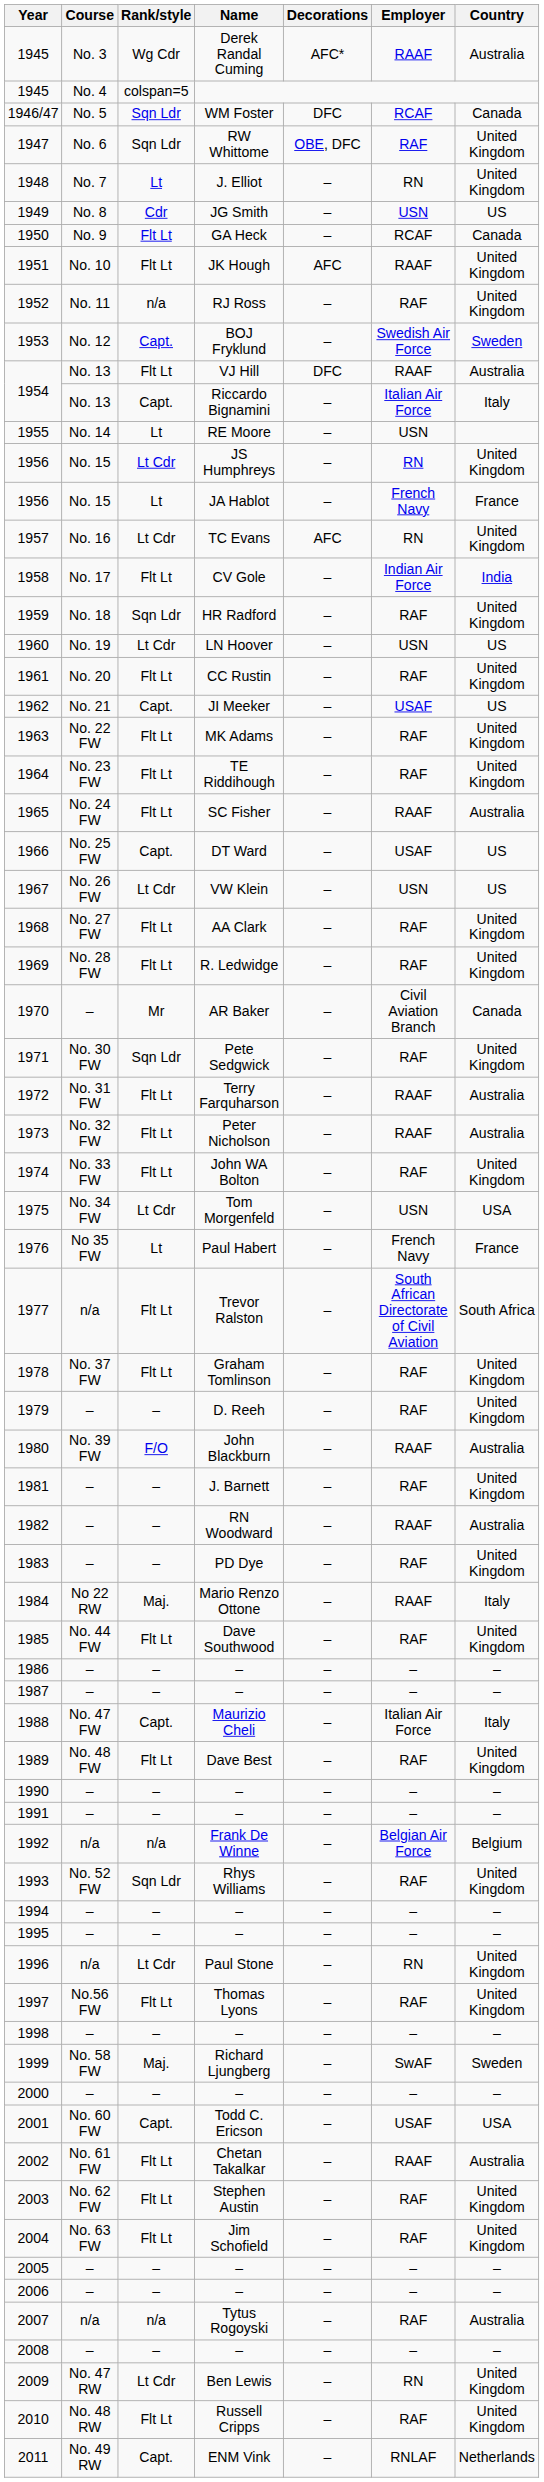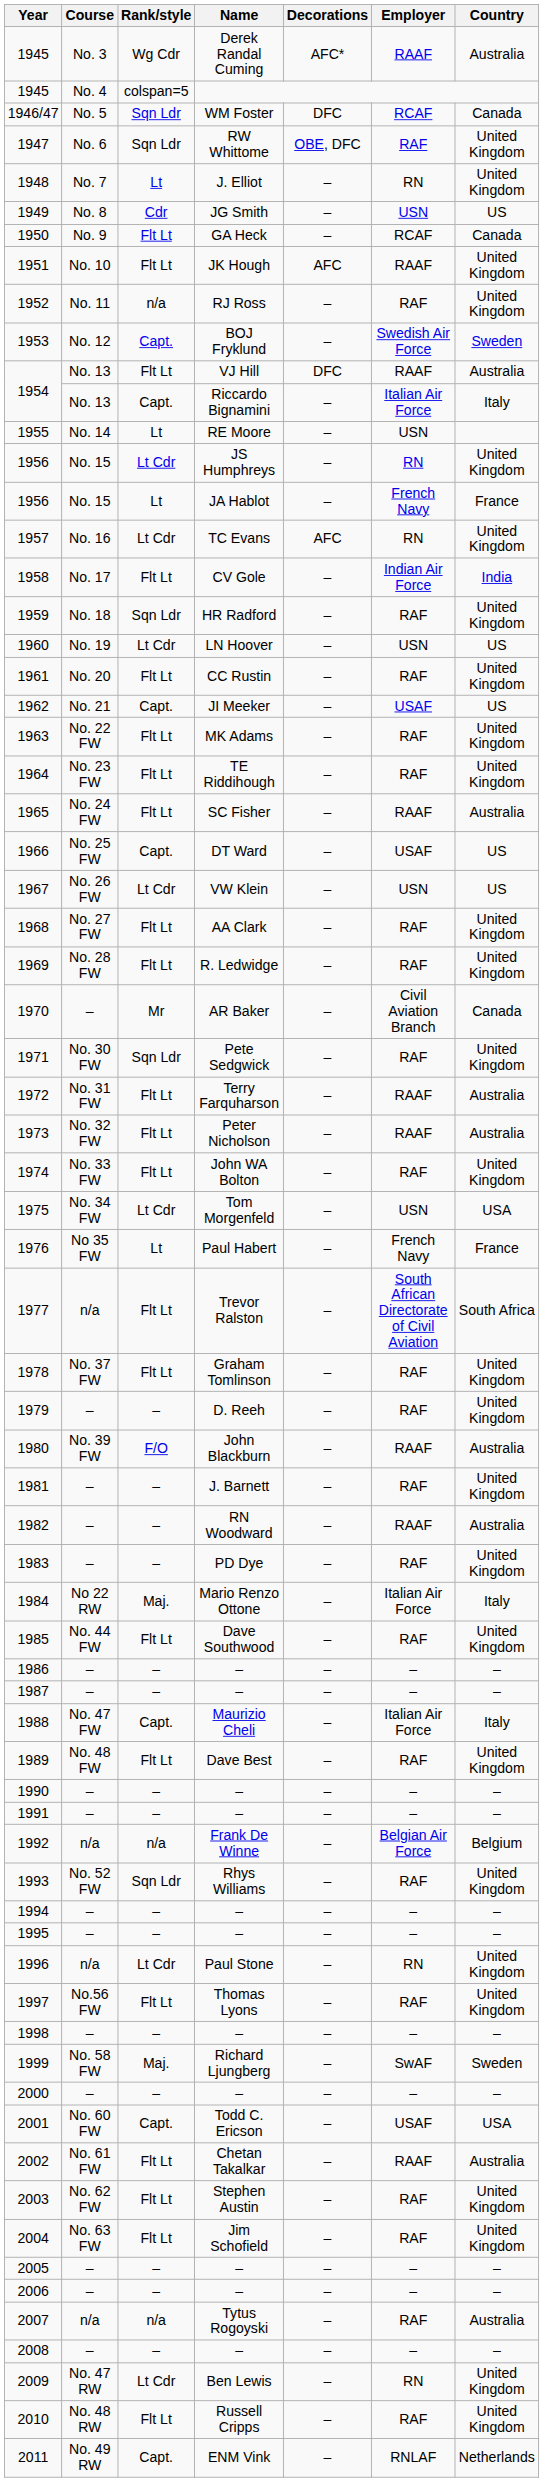(413, 1601) RAAF -> (413, 1601) Italian Air Force
